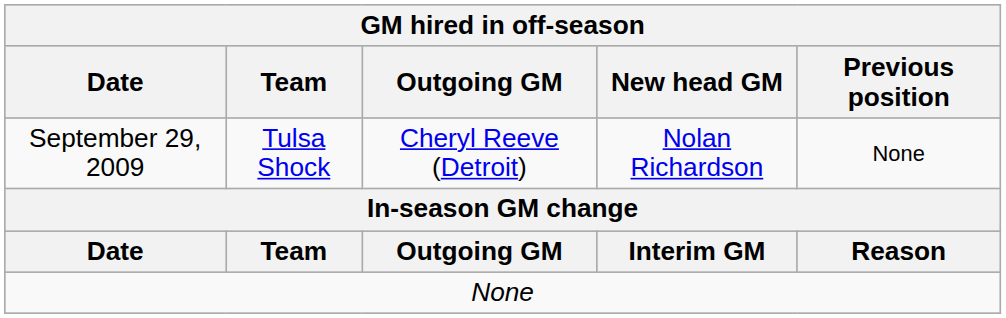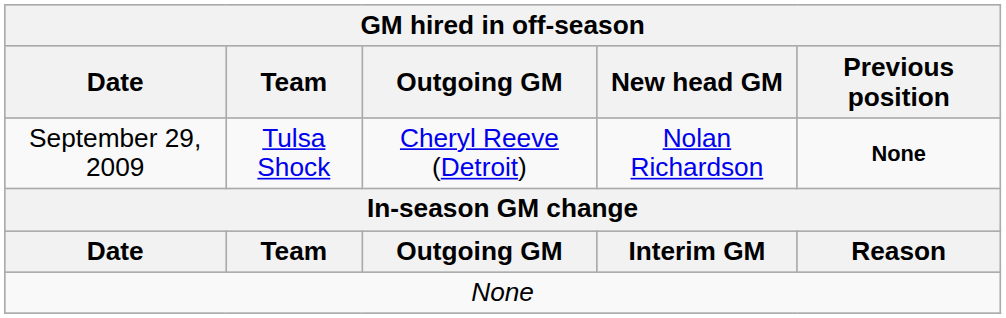(899, 154) normal -> (899, 152) bold
